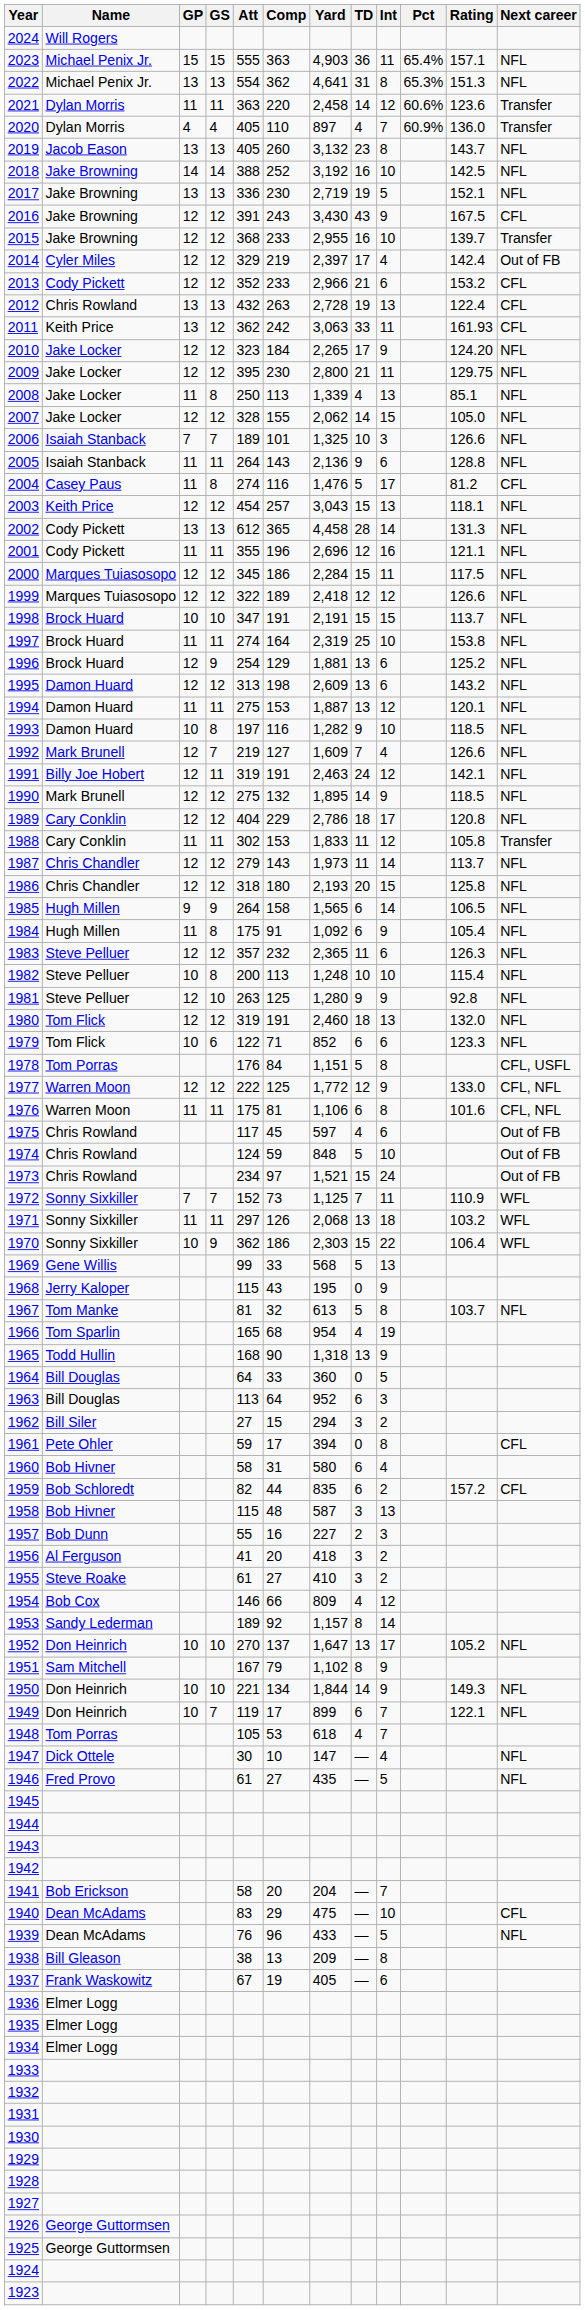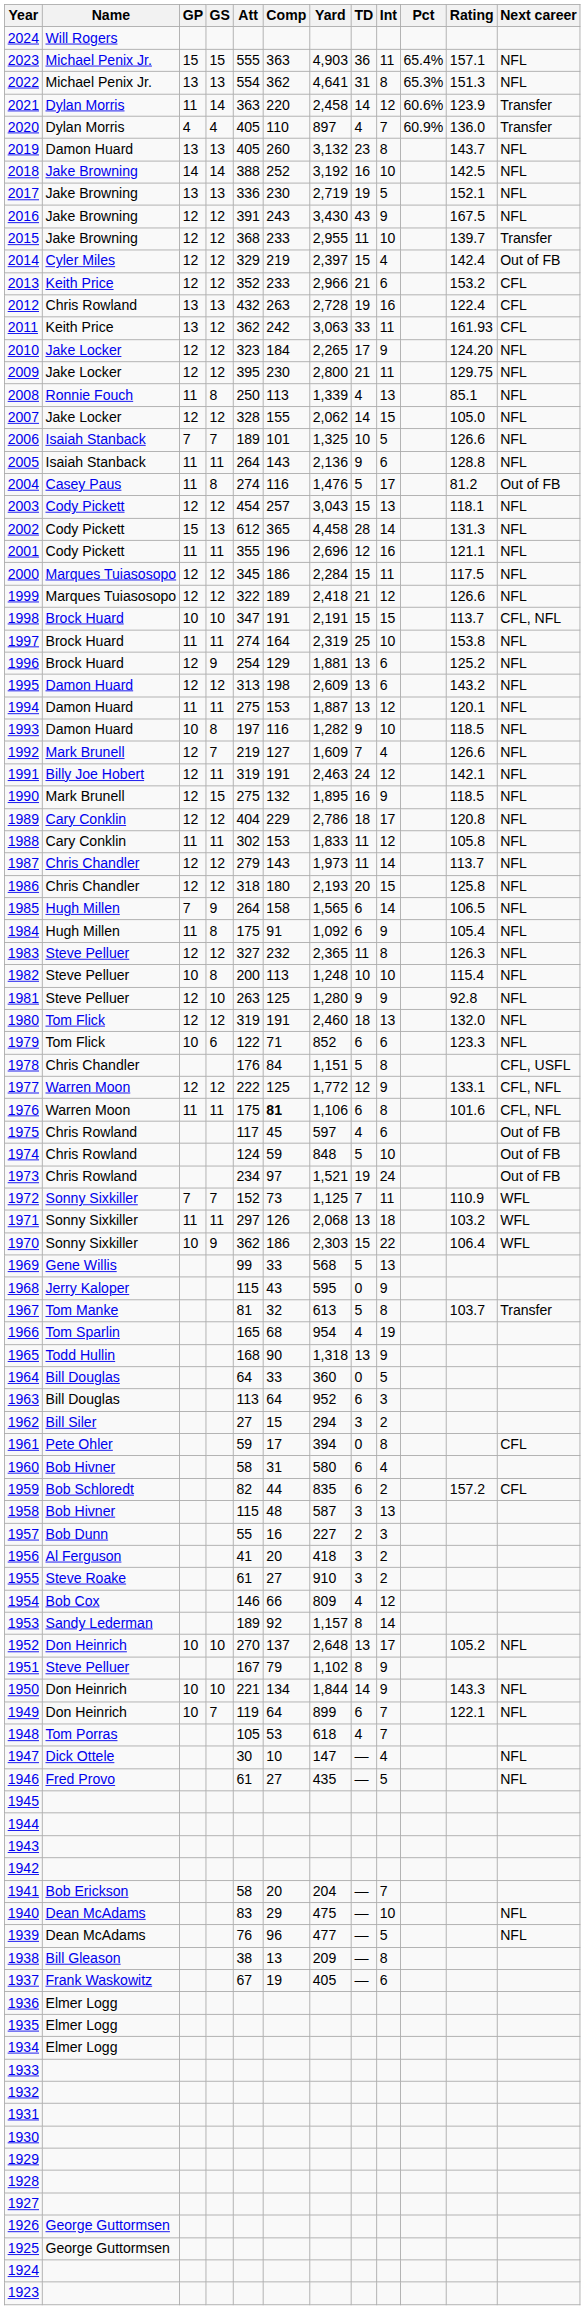(217, 104) 11 -> (217, 104) 14
(467, 104) 123.6 -> (467, 104) 123.9
(86, 149) Jacob Eason -> (89, 149) Damon Huard
(513, 216) CFL -> (513, 216) NFL
(362, 238) 16 -> (362, 238) 11
(362, 261) 17 -> (362, 261) 15
(85, 283) Cody Pickett -> (80, 283) Keith Price
(388, 305) 13 -> (388, 305) 16
(83, 395) Jake Locker -> (89, 395) Ronnie Fouch
(384, 439) 3 -> (384, 439) 5
(513, 484) CFL -> (530, 484) Out of FB
(80, 506) Keith Price -> (85, 506) Cody Pickett
(191, 529) 13 -> (191, 529) 15
(362, 596) 12 -> (362, 596) 21
(513, 618) NFL -> (531, 618) CFL, NFL
(217, 797) 12 -> (217, 797) 15
(362, 797) 14 -> (362, 797) 16
(526, 841) Transfer -> (513, 841) NFL
(187, 908) 9 -> (187, 908) 7
(248, 953) 357 -> (248, 953) 327
(384, 953) 6 -> (384, 953) 8
(81, 1065) Tom Porras -> (92, 1065) Chris Chandler
(467, 1087) 133.0 -> (467, 1087) 133.1
(274, 1109) normal -> (274, 1109) bold
(362, 1176) 15 -> (362, 1176) 19
(324, 1288) 195 -> (324, 1288) 595
(513, 1310) NFL -> (526, 1310) Transfer
(324, 1578) 410 -> (324, 1578) 910
(330, 1645) 1,647 -> (330, 1645) 2,648
(86, 1668) Sam Mitchell -> (87, 1668) Steve Pelluer
(467, 1690) 149.3 -> (467, 1690) 143.3
(274, 1712) 17 -> (274, 1712) 64
(513, 1913) CFL -> (513, 1913) NFL
(324, 1936) 433 -> (324, 1936) 477
